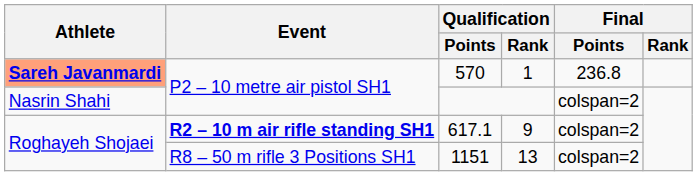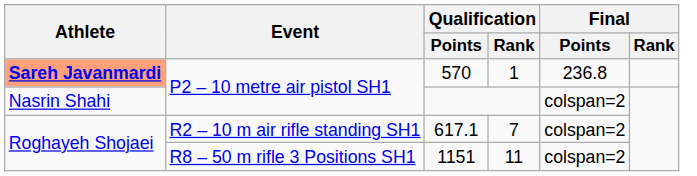(302, 129) bold -> (295, 129) normal
(528, 129) 9 -> (514, 129) 7
(528, 157) 13 -> (514, 157) 11
